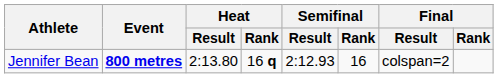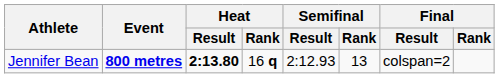(214, 62) normal -> (214, 62) bold
(358, 62) 16 -> (359, 62) 13
